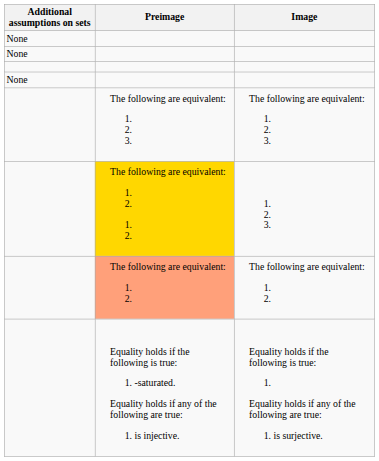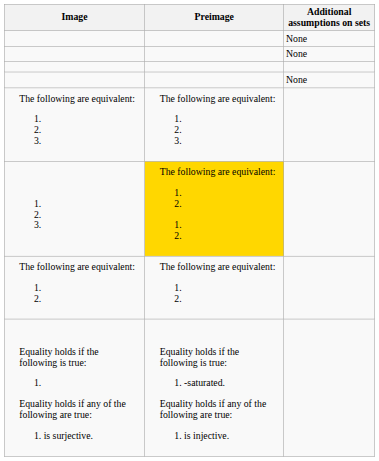columns swapped: (304, 17) <-> (50, 17)
(168, 282) lightsalmon background -> (218, 282) no background
